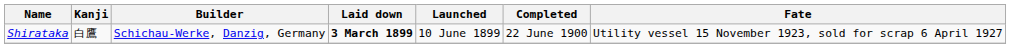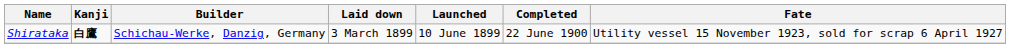(86, 33) normal -> (86, 33) bold
(372, 33) bold -> (372, 33) normal
